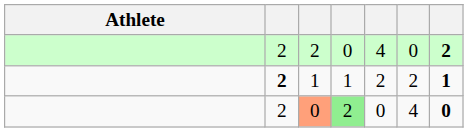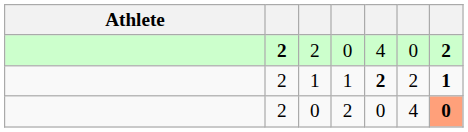(282, 50) normal -> (282, 50) bold
(282, 80) bold -> (282, 80) normal
(380, 80) normal -> (380, 80) bold
(315, 111) lightsalmon background -> (315, 111) no background
(348, 111) lightgreen background -> (348, 111) no background
(446, 111) no background -> (446, 111) lightsalmon background
